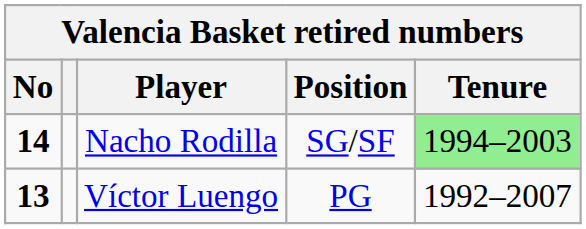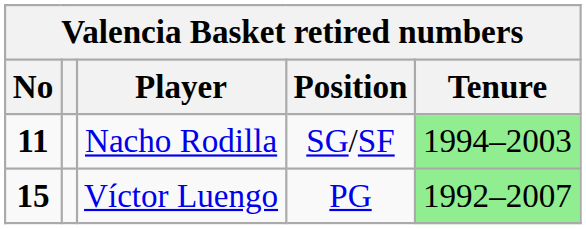(33, 141) 14 -> (33, 141) 11
(33, 195) 13 -> (33, 195) 15
(497, 195) no background -> (497, 195) lightgreen background
